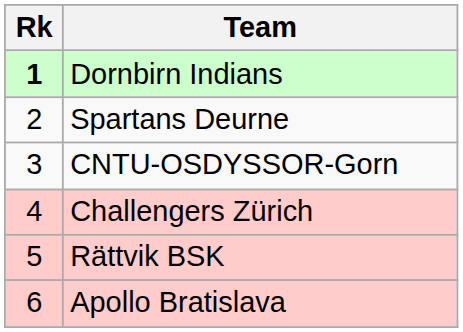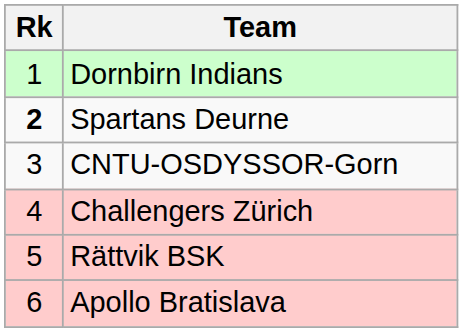(34, 73) bold -> (34, 73) normal
(34, 119) normal -> (34, 119) bold
